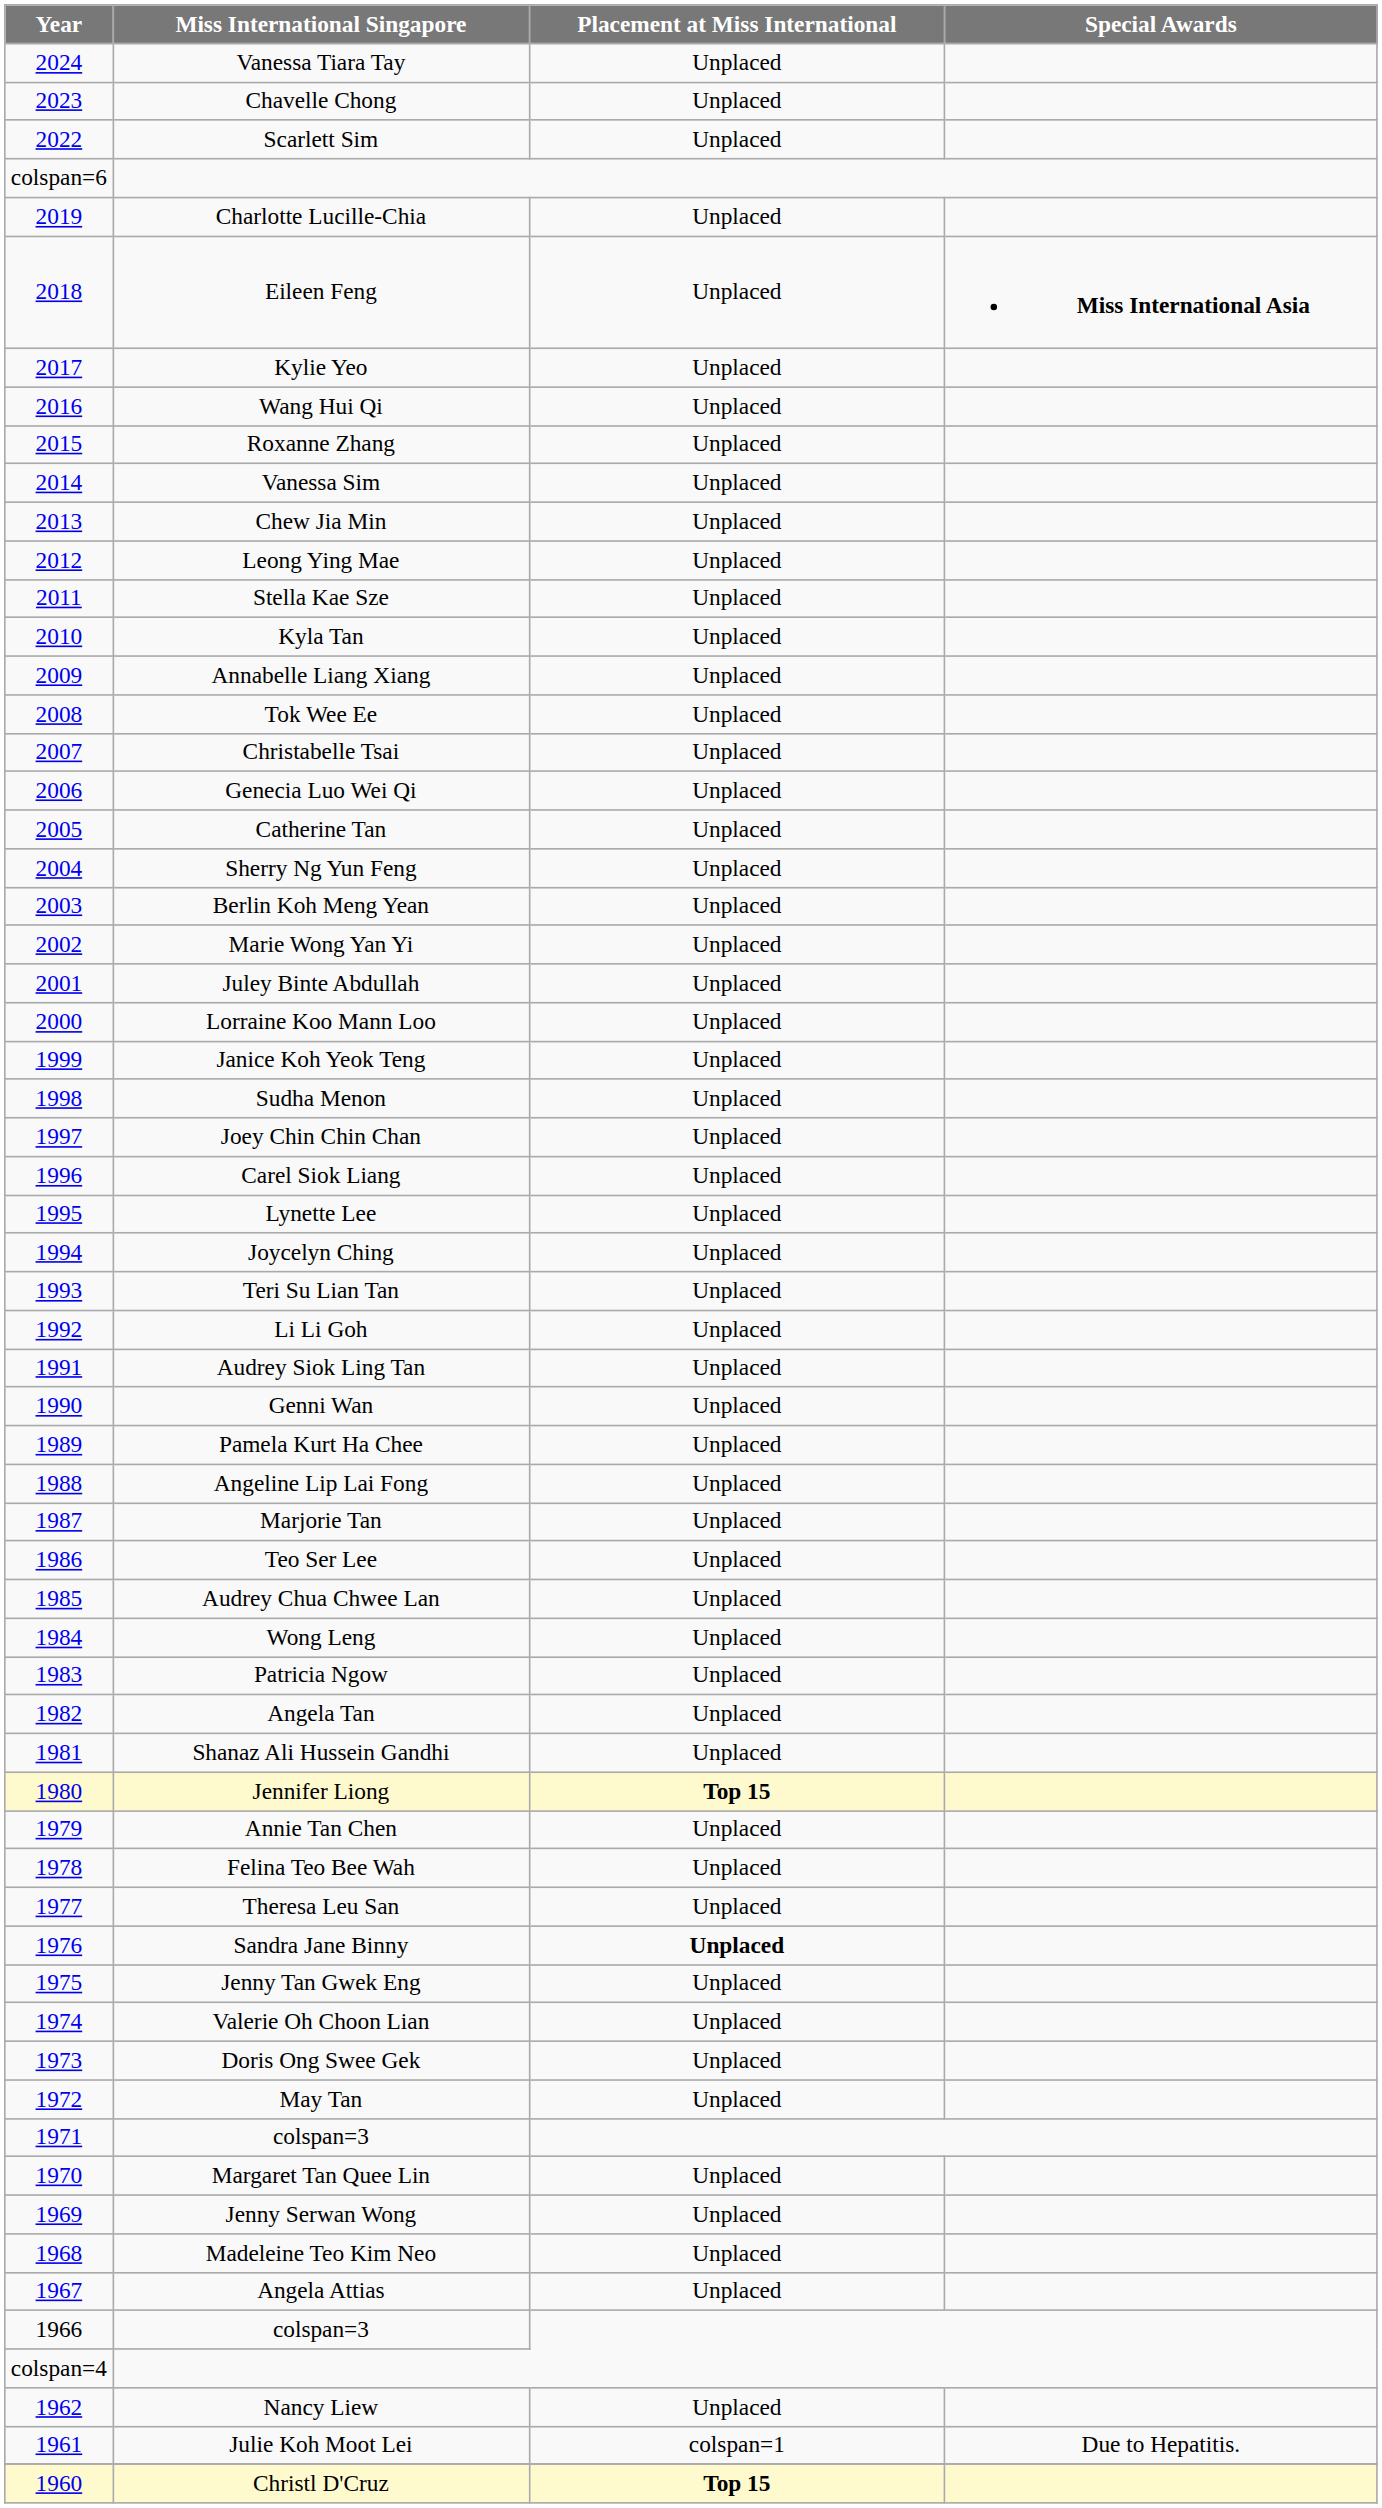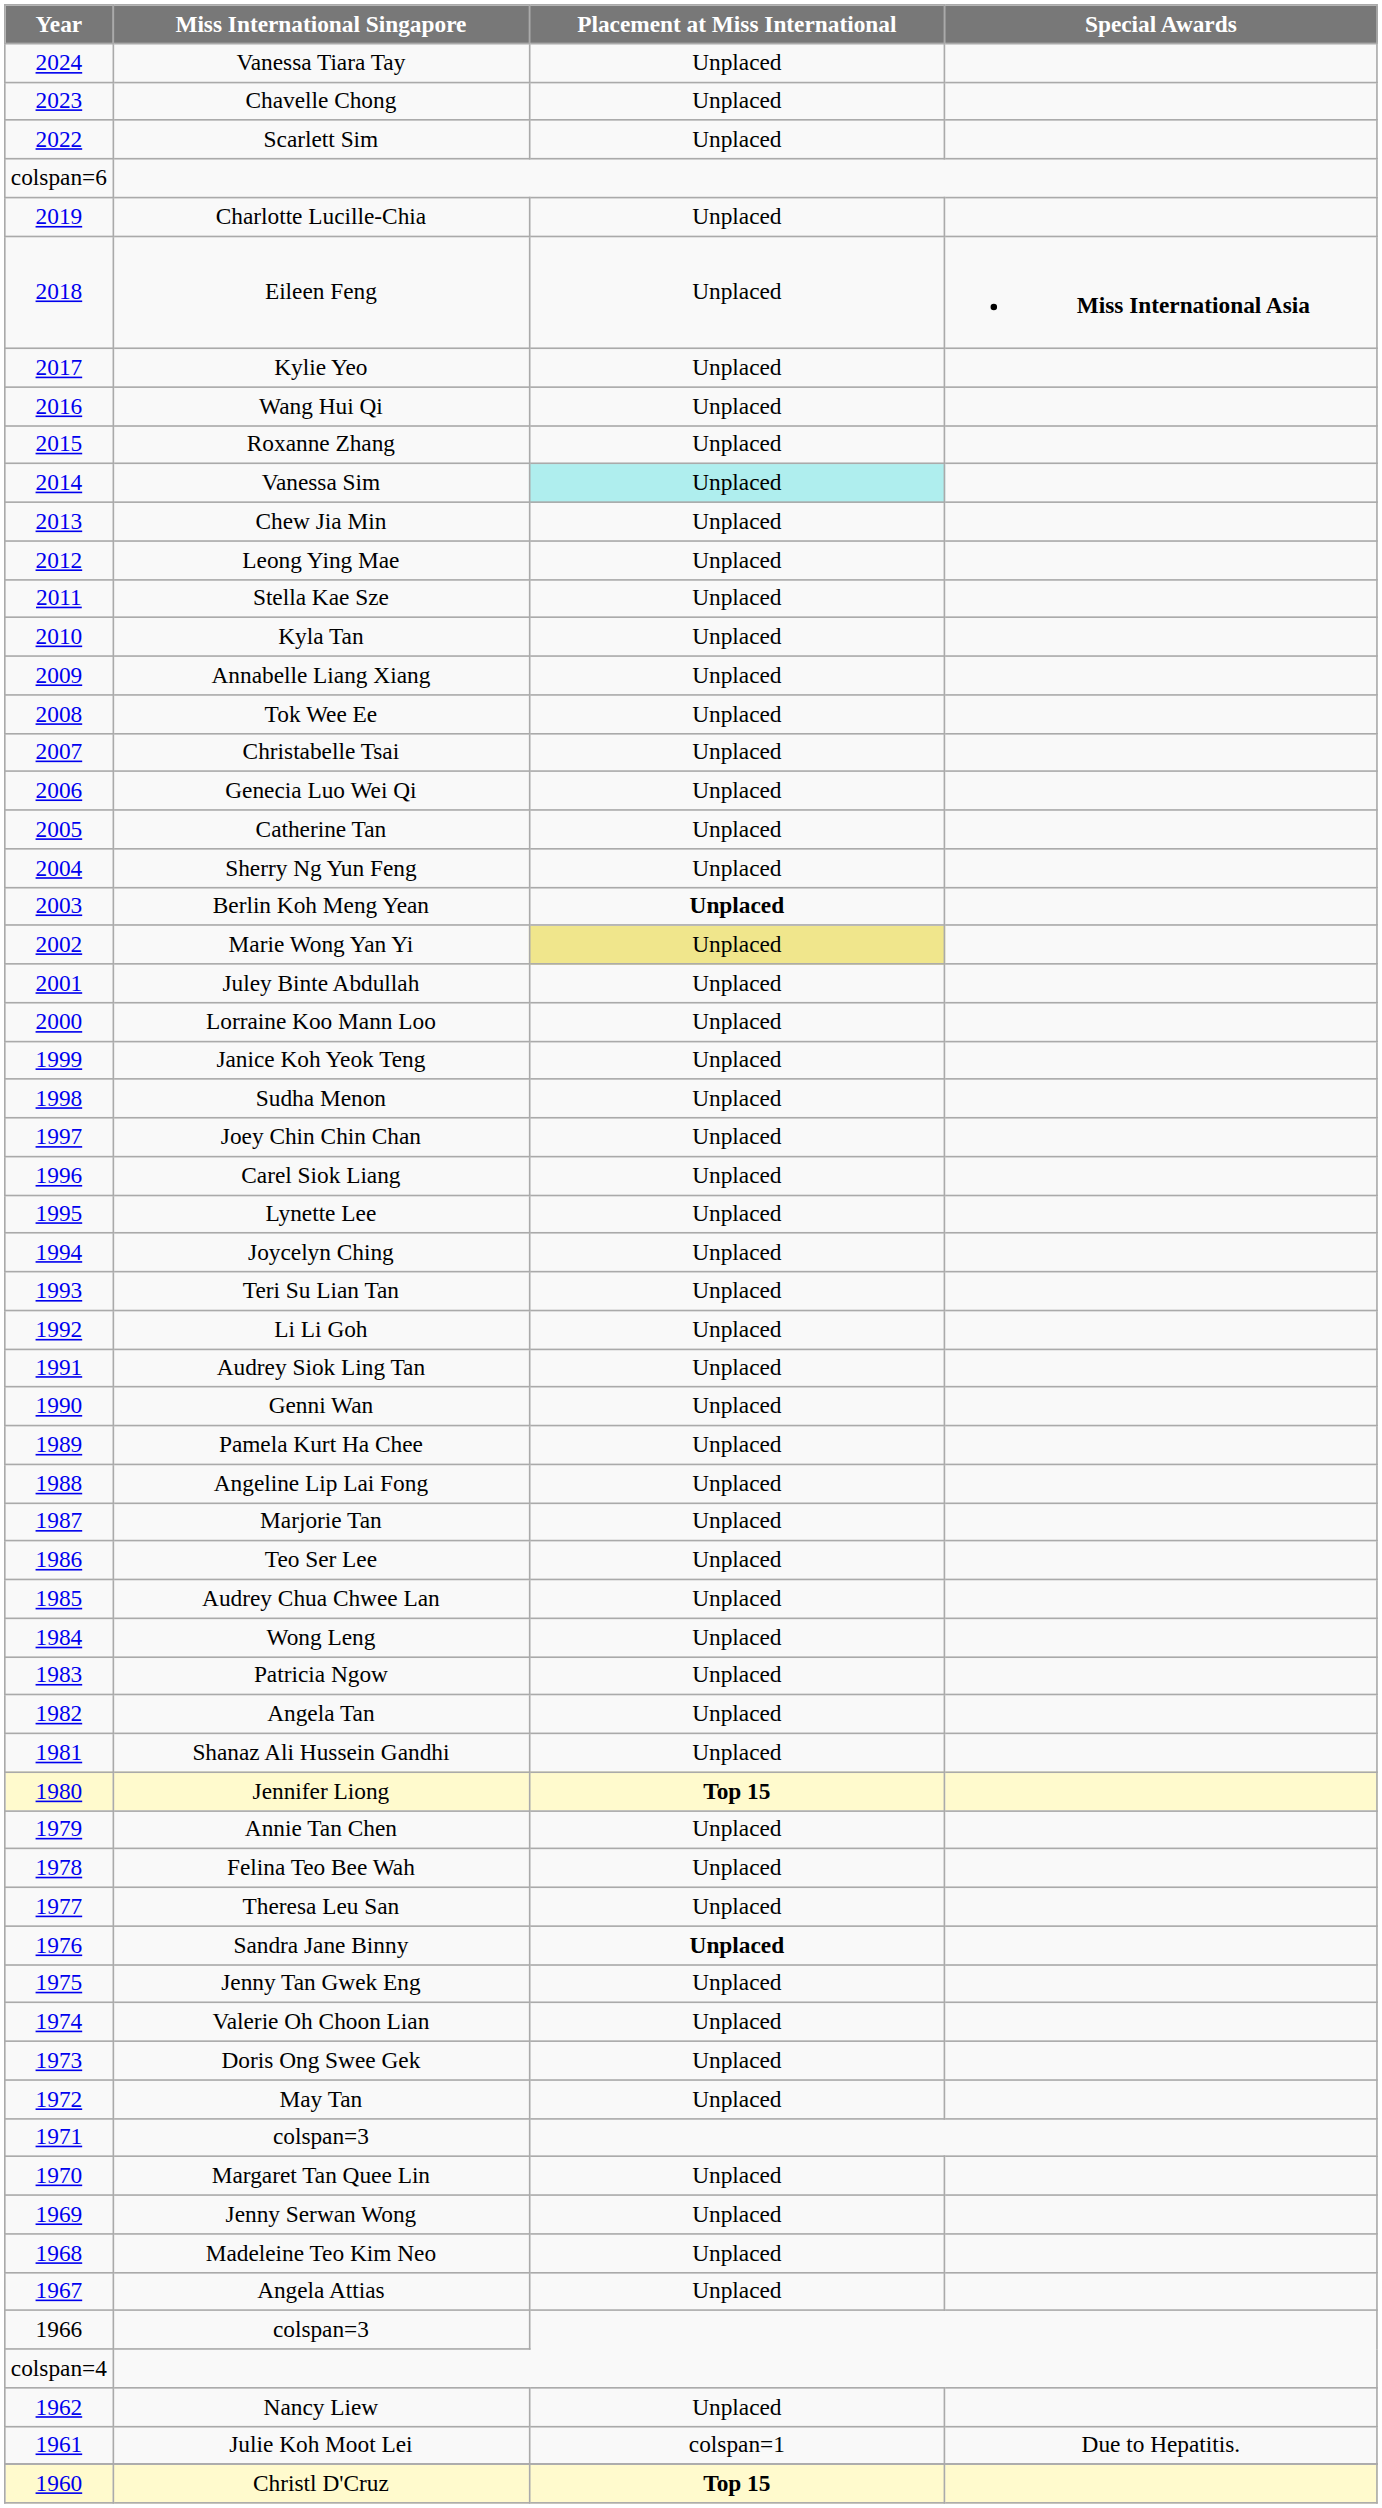(737, 483) no background -> (737, 483) paleturquoise background
(737, 906) normal -> (737, 906) bold
(737, 944) no background -> (737, 944) khaki background
